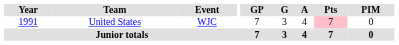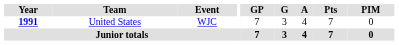(28, 22) normal -> (28, 22) bold
(331, 22) pink background -> (331, 22) no background
